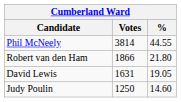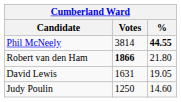(161, 43) normal -> (161, 43) bold
(125, 58) normal -> (125, 58) bold
